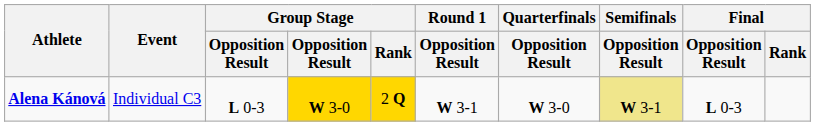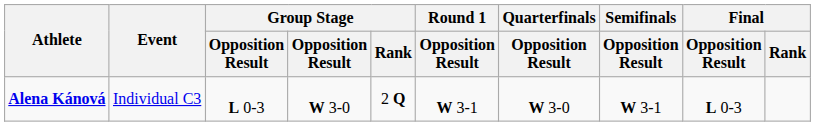(329, 108) gold background -> (329, 108) no background
(393, 99) gold background -> (393, 99) no background
(641, 108) khaki background -> (641, 108) no background
